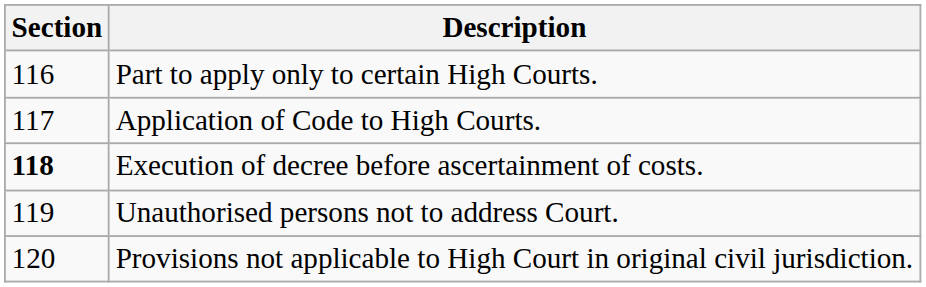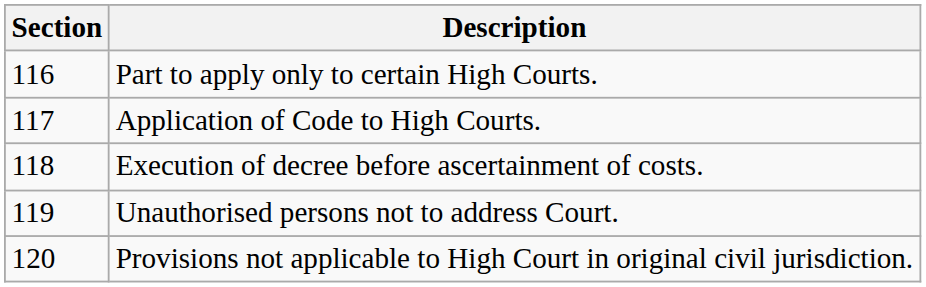(33, 166) bold -> (33, 166) normal
